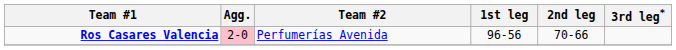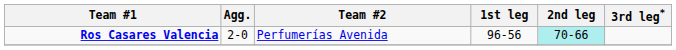(238, 35) pink background -> (238, 35) no background
(571, 35) no background -> (571, 35) paleturquoise background
